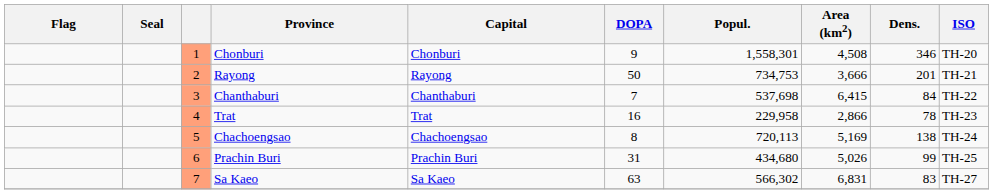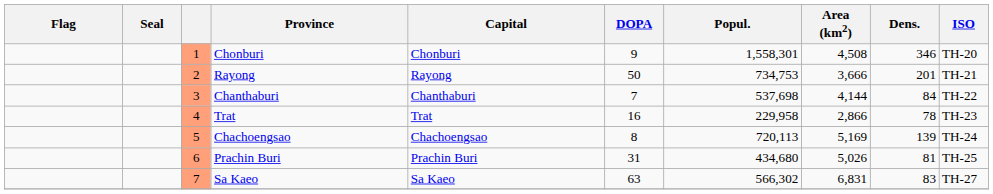(852, 95) 6,415 -> (852, 95) 4,144
(926, 137) 138 -> (926, 137) 139
(929, 158) 99 -> (929, 158) 81
